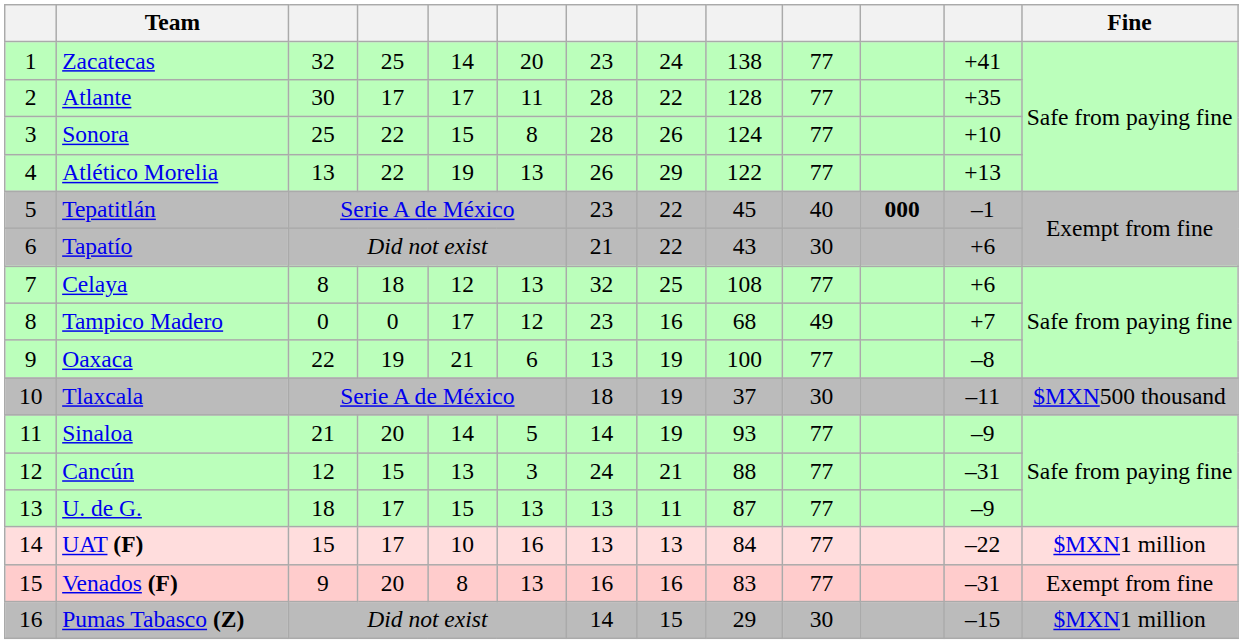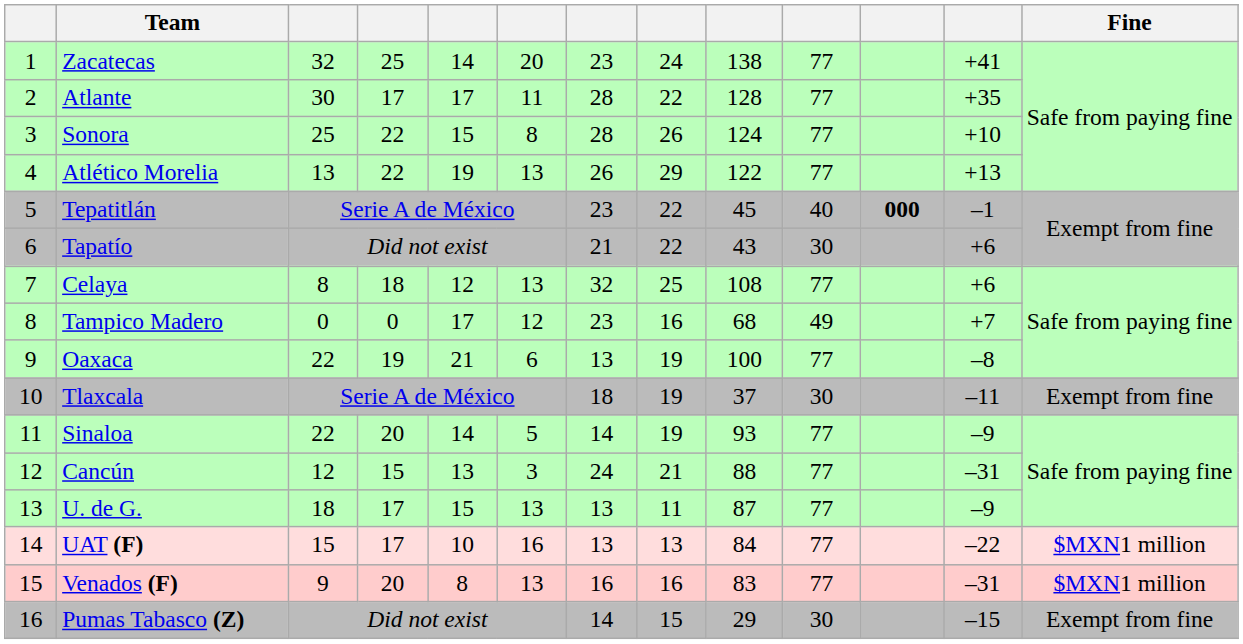(1130, 396) $MXN500 thousand -> (1130, 396) Exempt from fine
(323, 433) 21 -> (323, 433) 22
(1130, 582) Exempt from fine -> (1130, 582) $MXN1 million
(1130, 619) $MXN1 million -> (1130, 619) Exempt from fine
